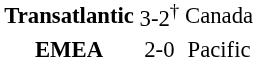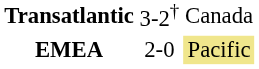(219, 50) no background -> (219, 50) khaki background
